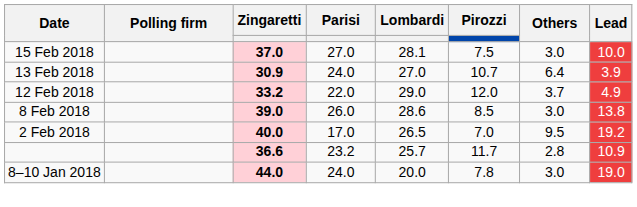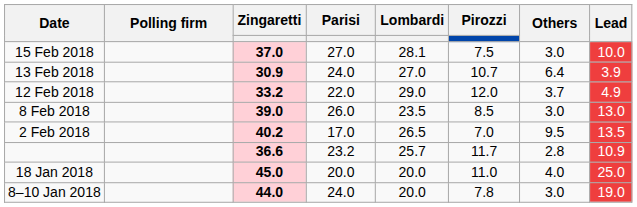(412, 112) 28.6 -> (412, 112) 23.5
(611, 112) 13.8 -> (611, 112) 13.0
(269, 132) 40.0 -> (269, 132) 40.2
(611, 132) 19.2 -> (611, 132) 13.5
+ row: (54, 172)
